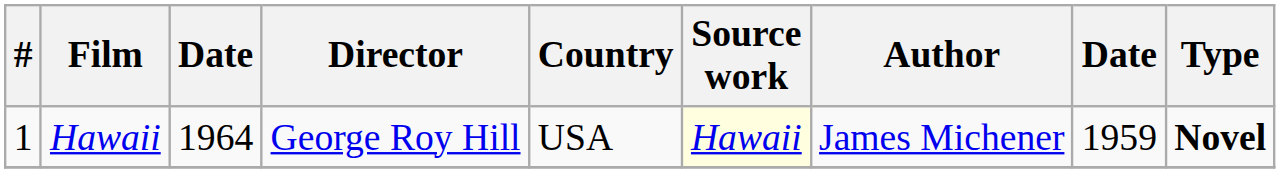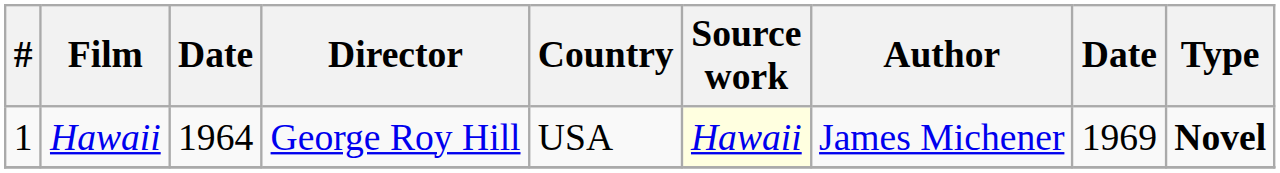(1119, 136) 1959 -> (1119, 136) 1969
